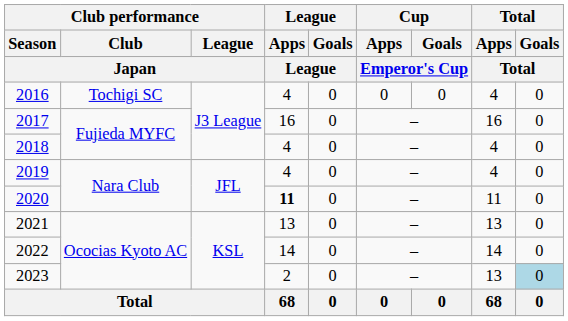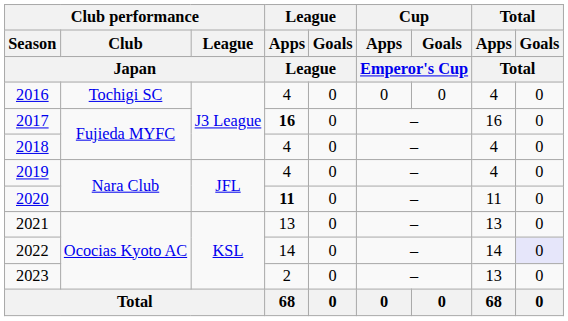(287, 120) normal -> (287, 120) bold
(539, 250) no background -> (539, 250) lavender background
(539, 276) lightblue background -> (539, 276) no background
